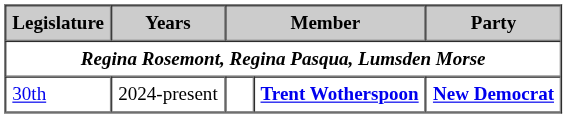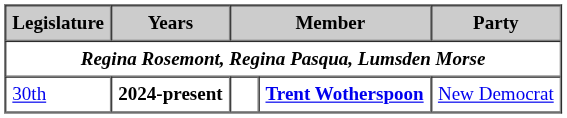(168, 94) normal -> (170, 94) bold
(493, 94) bold -> (496, 94) normal
